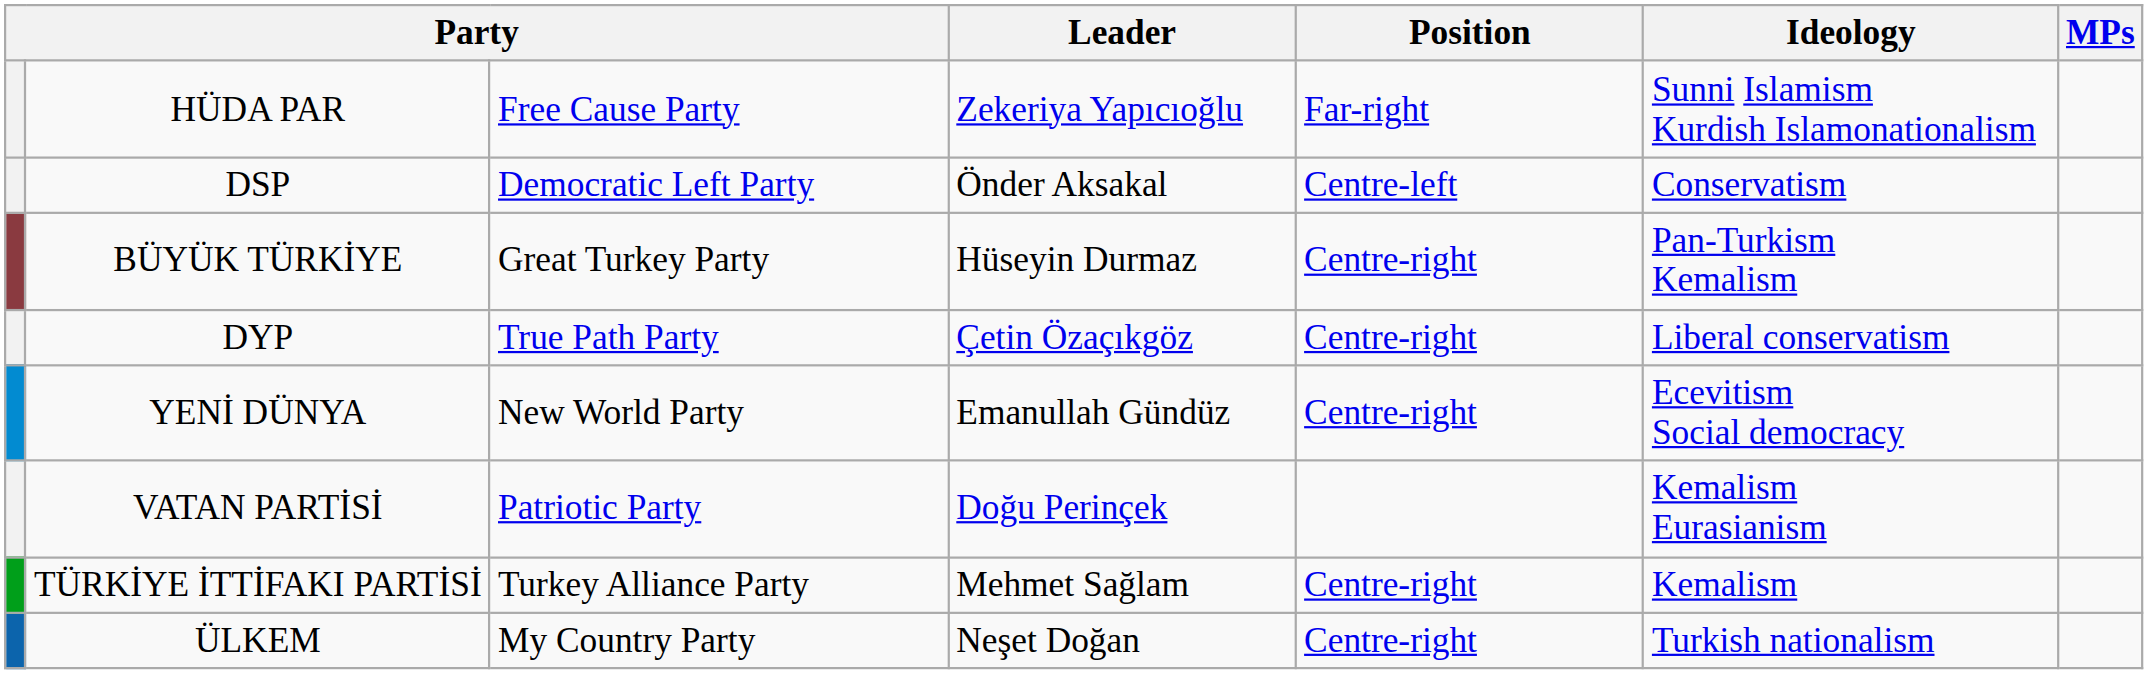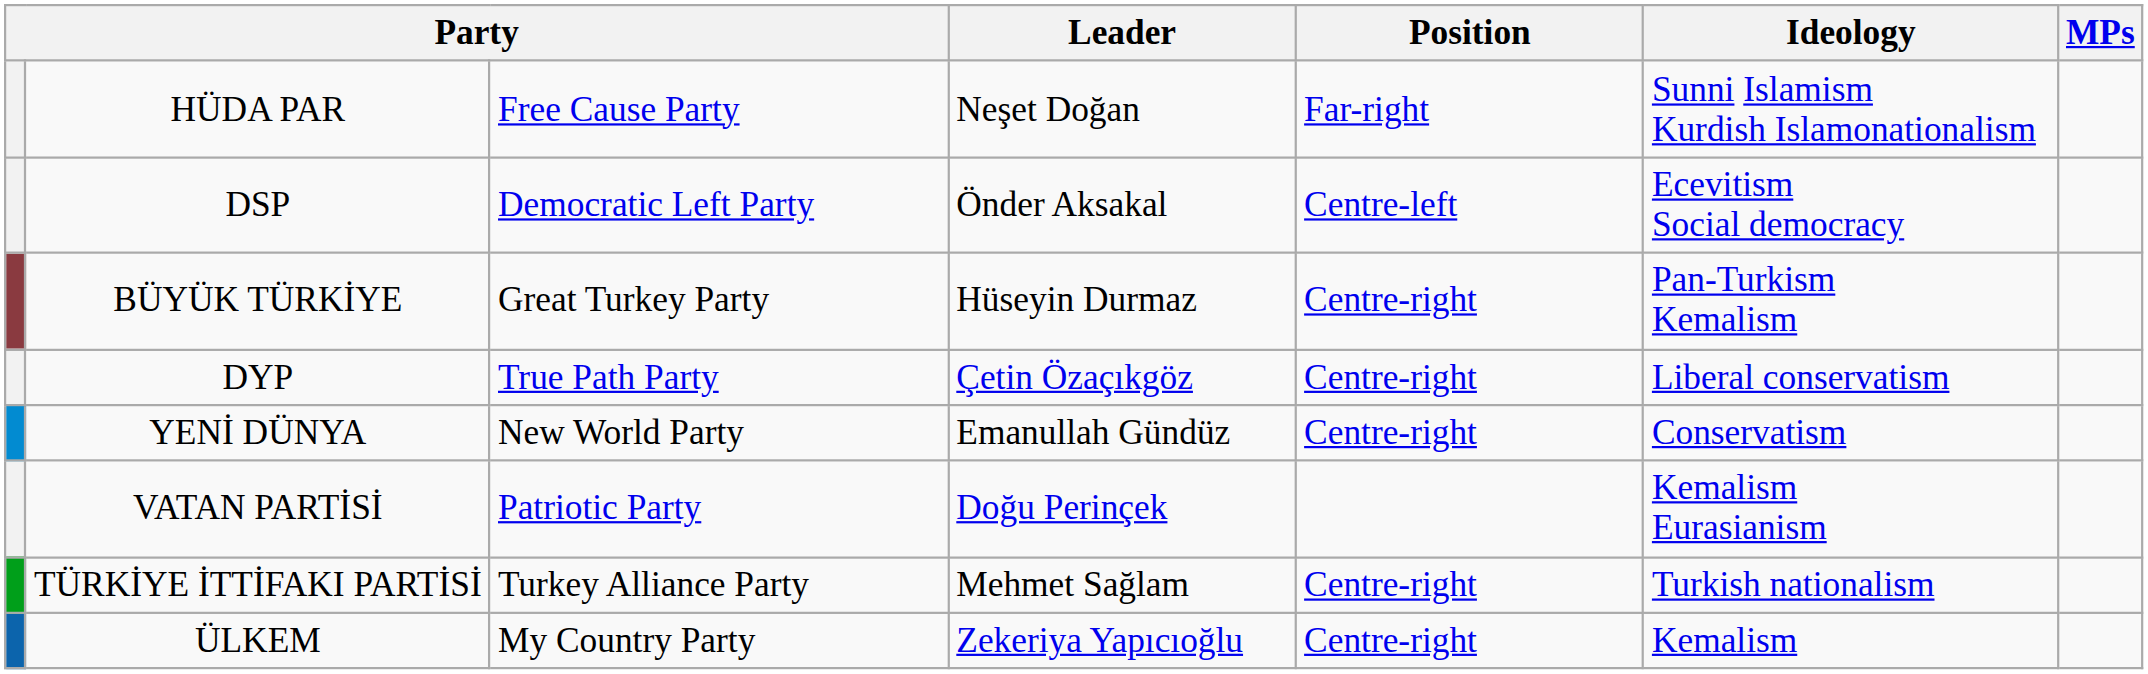(1100, 108) Zekeriya Yapıcıoğlu -> (1048, 108) Neşet Doğan
(1749, 184) Conservatism -> (1778, 204) Ecevitism Social democracy
(1778, 412) Ecevitism Social democracy -> (1749, 432) Conservatism
(1725, 584) Kemalism -> (1793, 584) Turkish nationalism
(1048, 640) Neşet Doğan -> (1100, 640) Zekeriya Yapıcıoğlu
(1793, 640) Turkish nationalism -> (1725, 640) Kemalism
